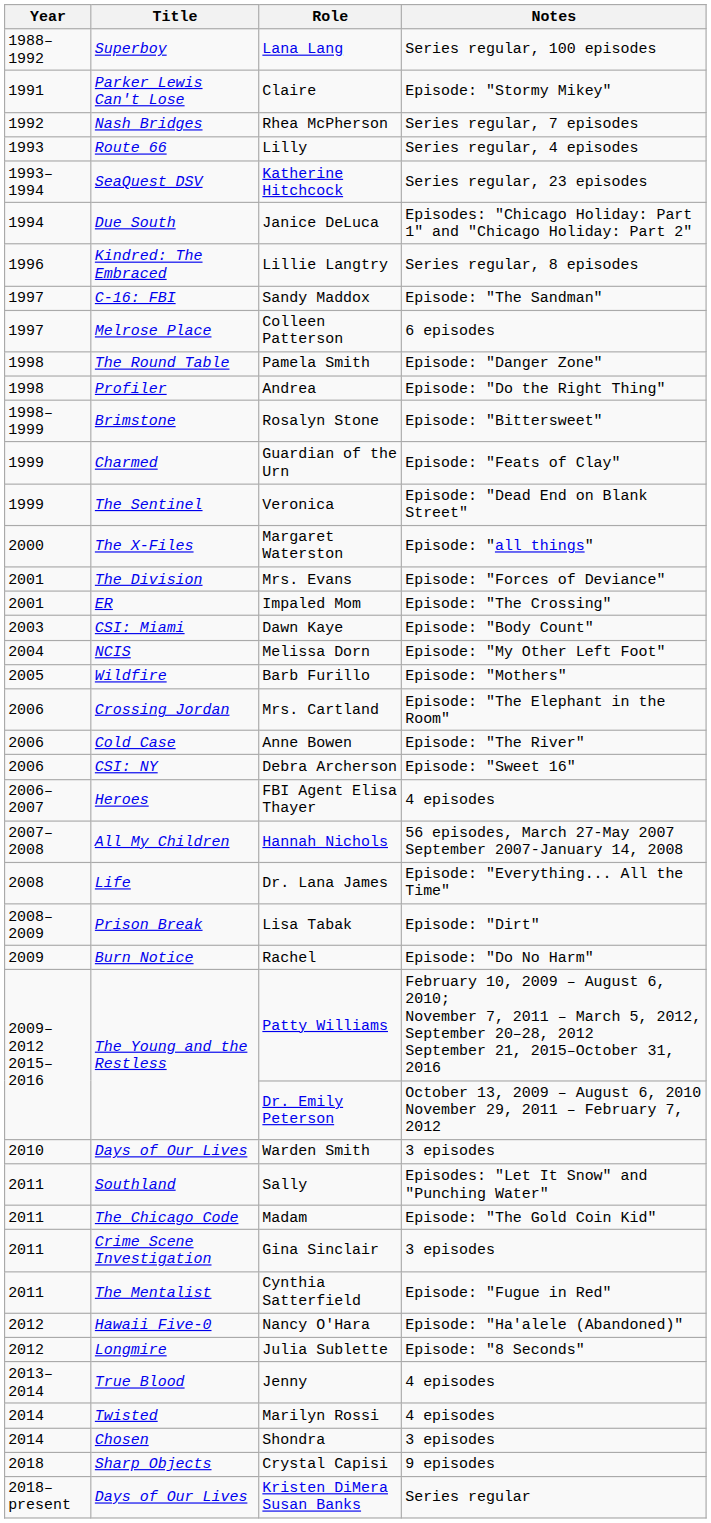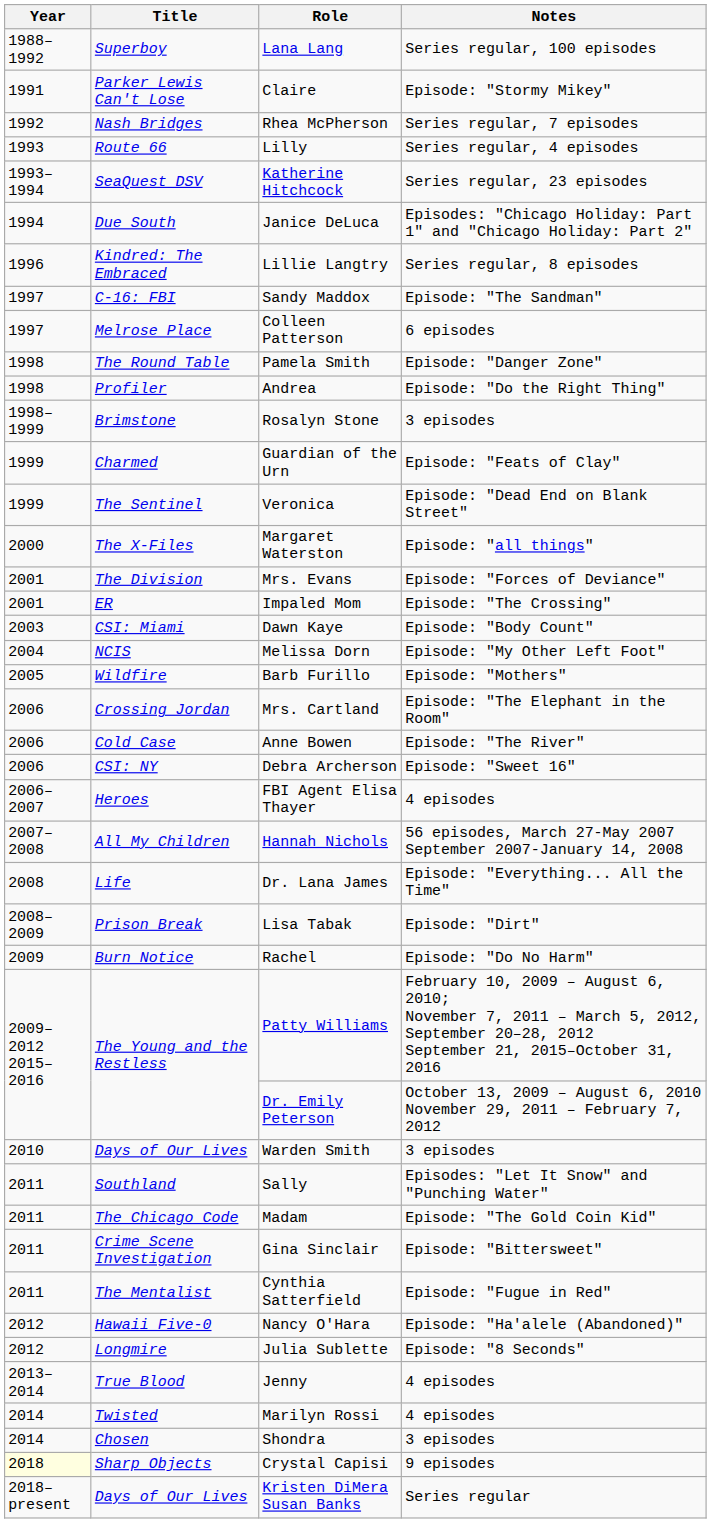(504, 421) Episode: "Bittersweet" -> (450, 421) 3 episodes
(450, 1251) 3 episodes -> (504, 1251) Episode: "Bittersweet"
(26, 1464) no background -> (26, 1464) lightyellow background
